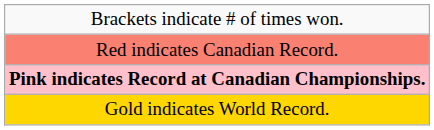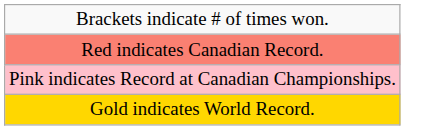(217, 79) bold -> (202, 79) normal
